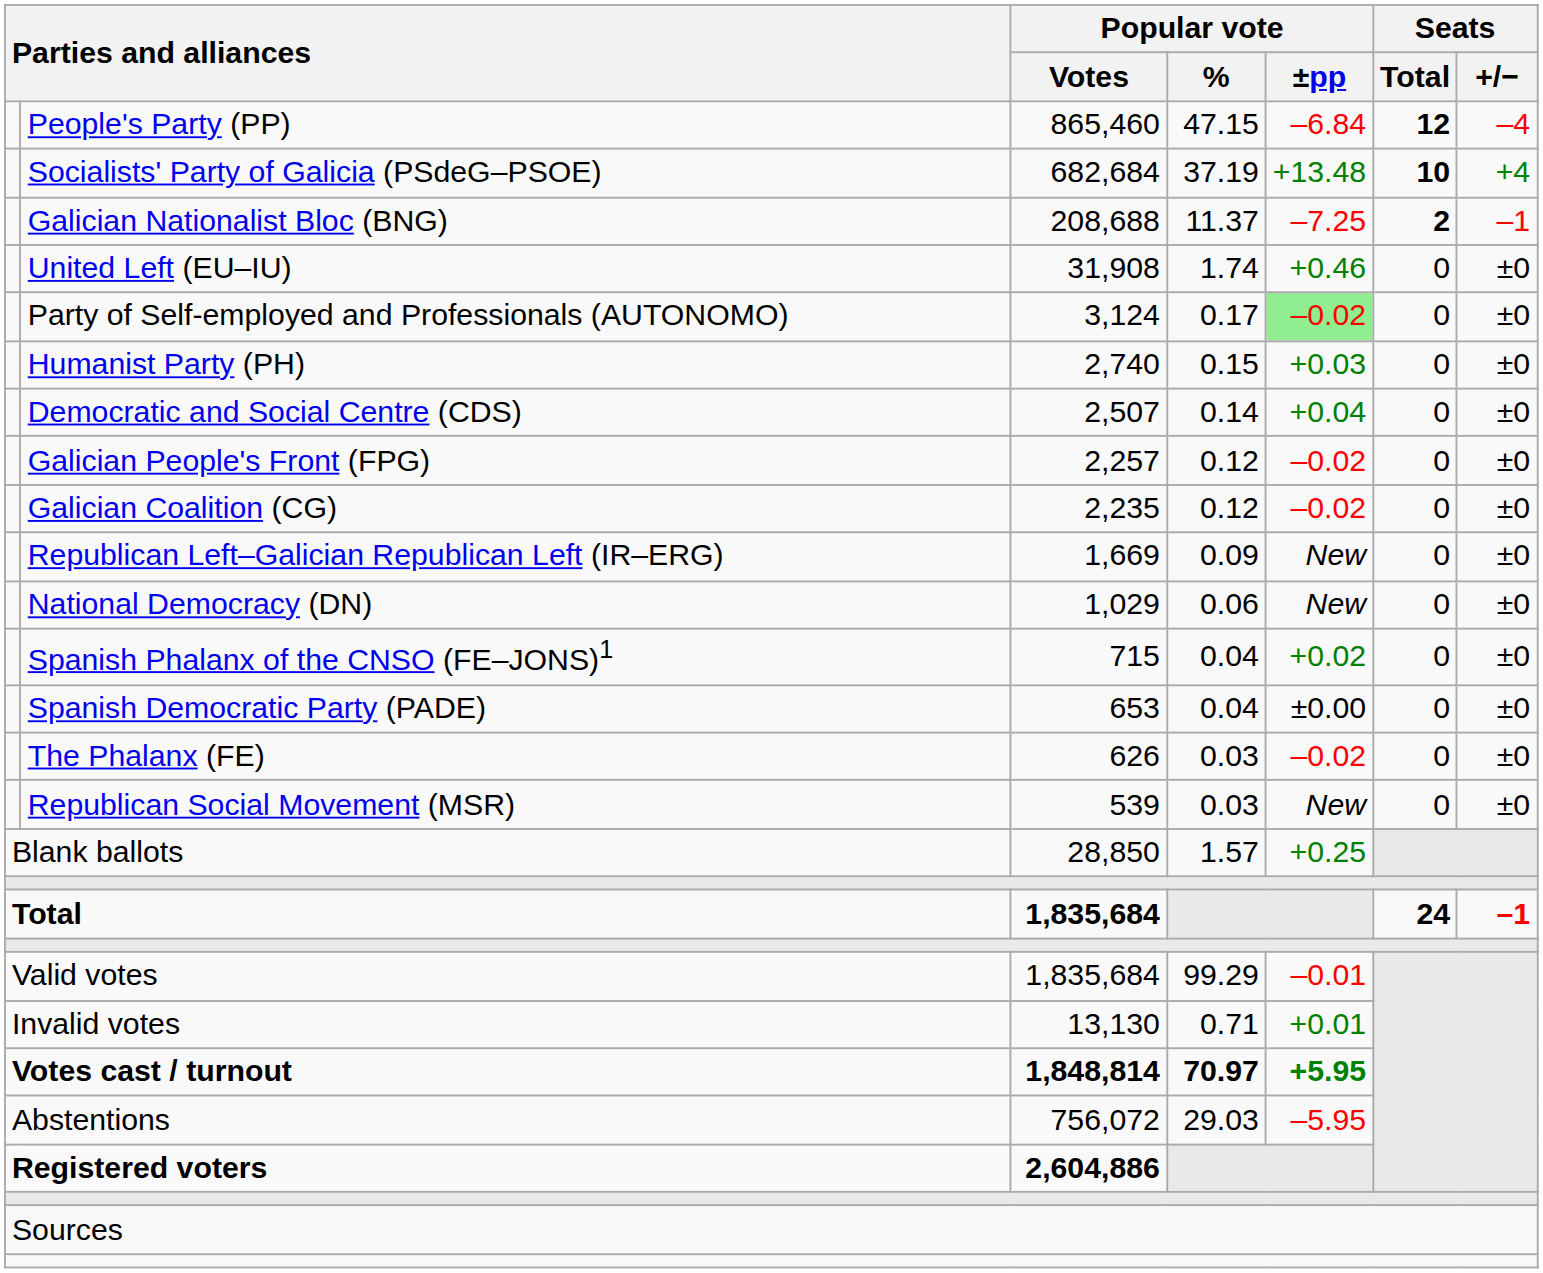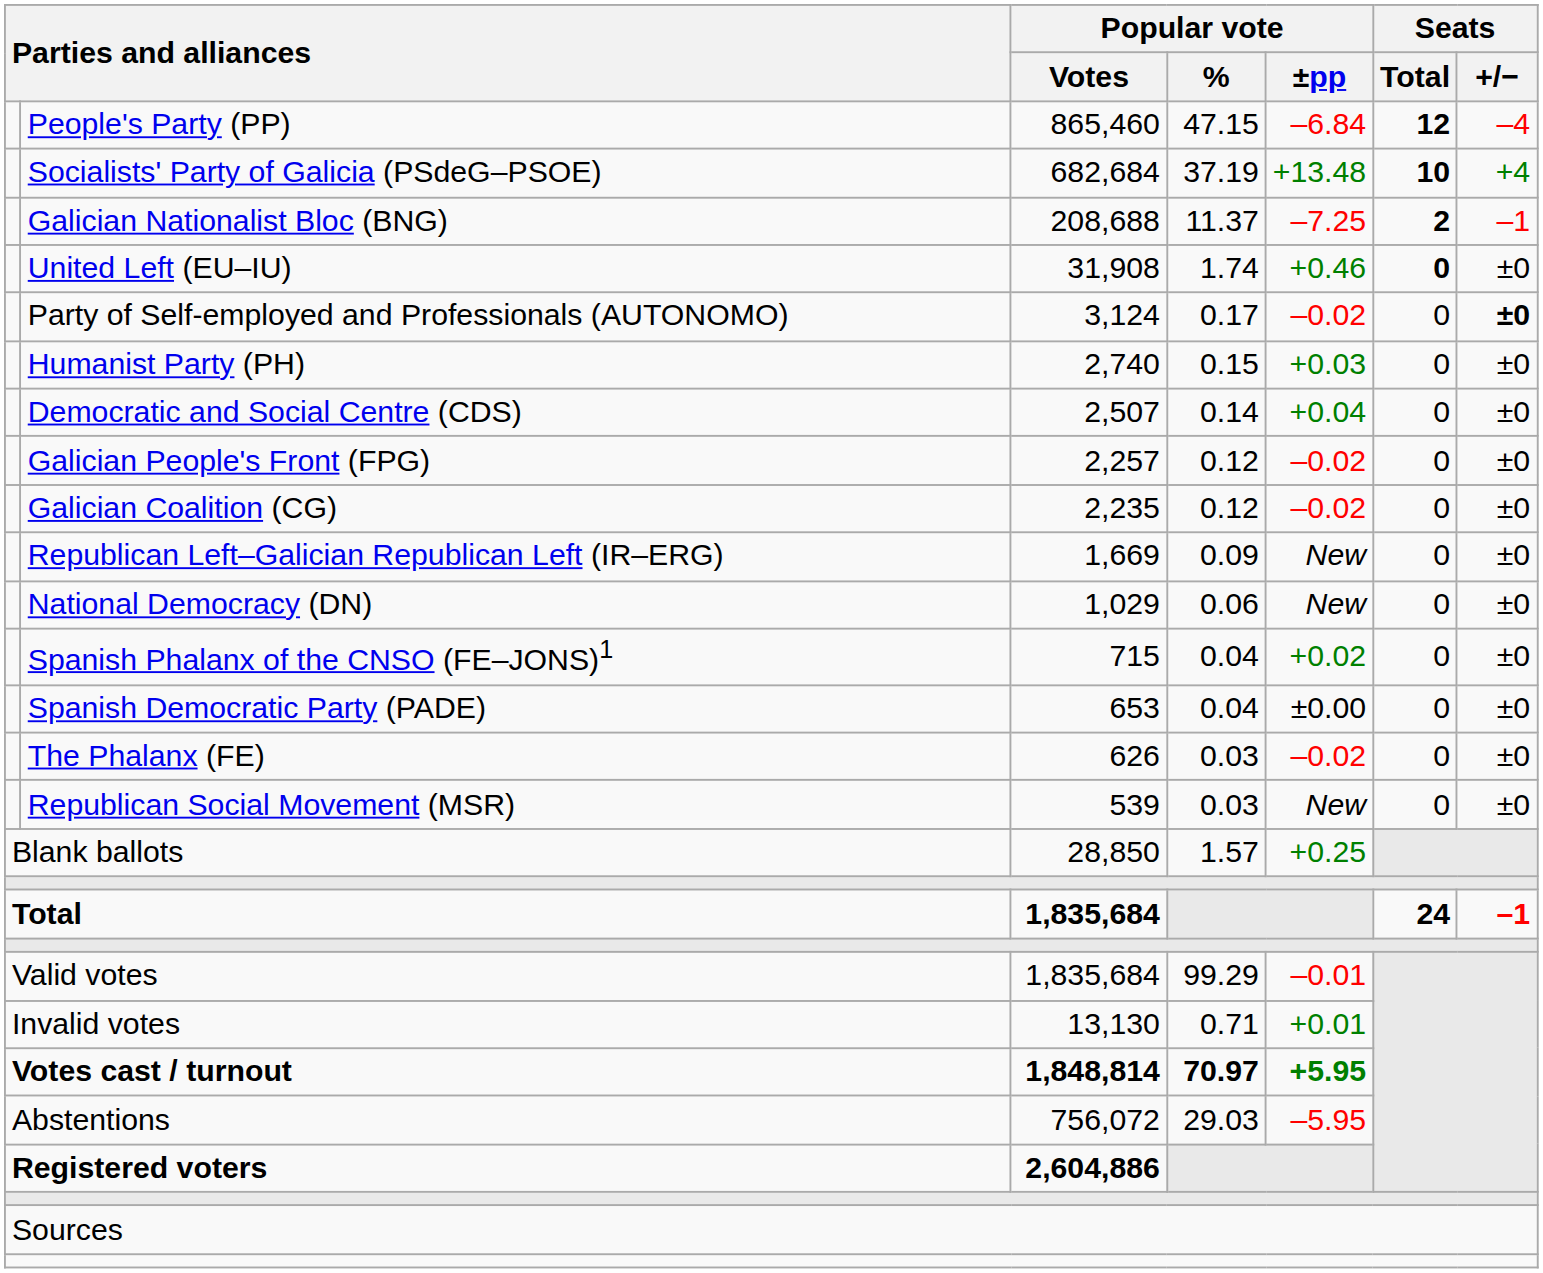(1442, 268) normal -> (1442, 268) bold
(1328, 316) lightgreen background -> (1328, 316) no background
(1513, 316) normal -> (1513, 316) bold
